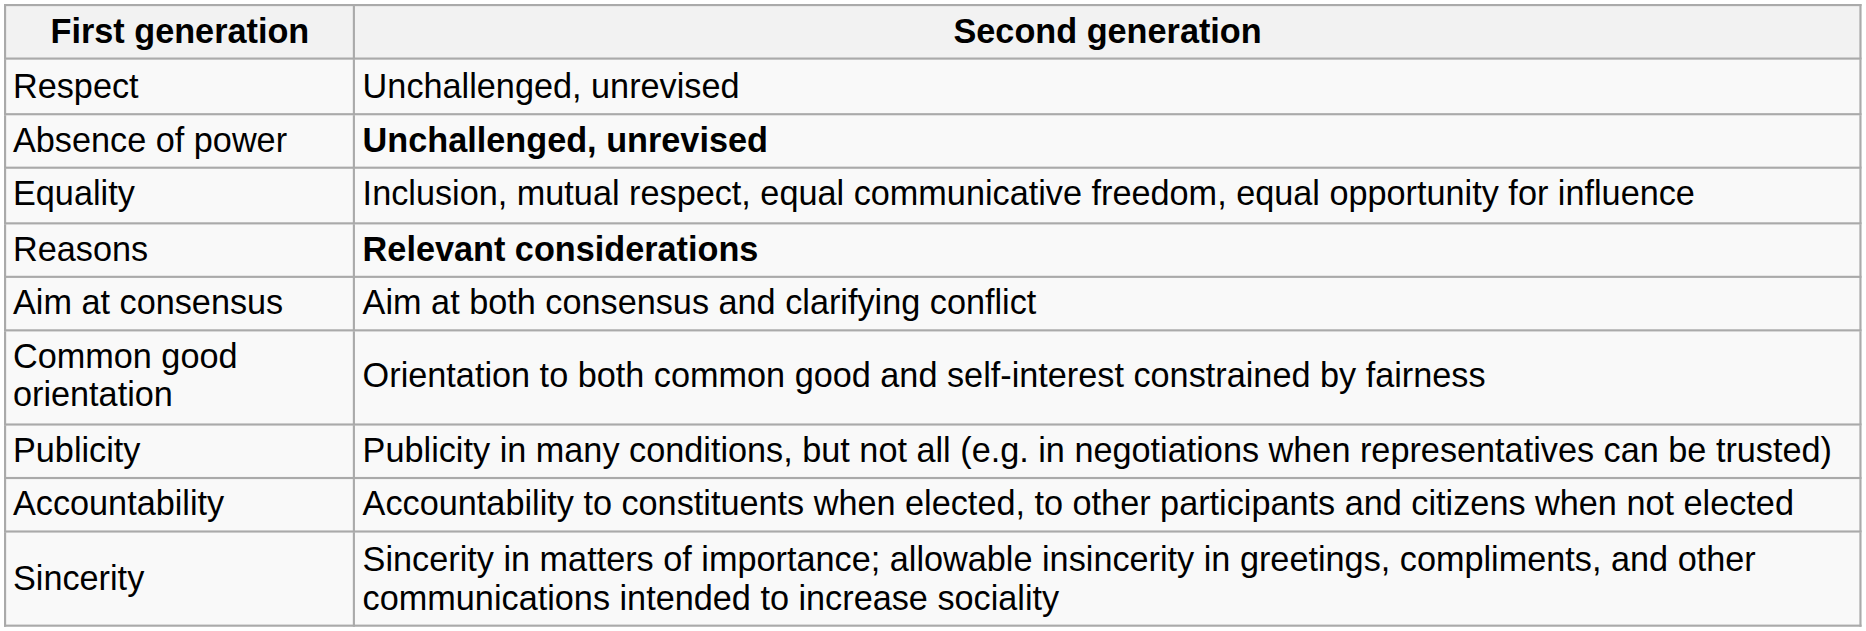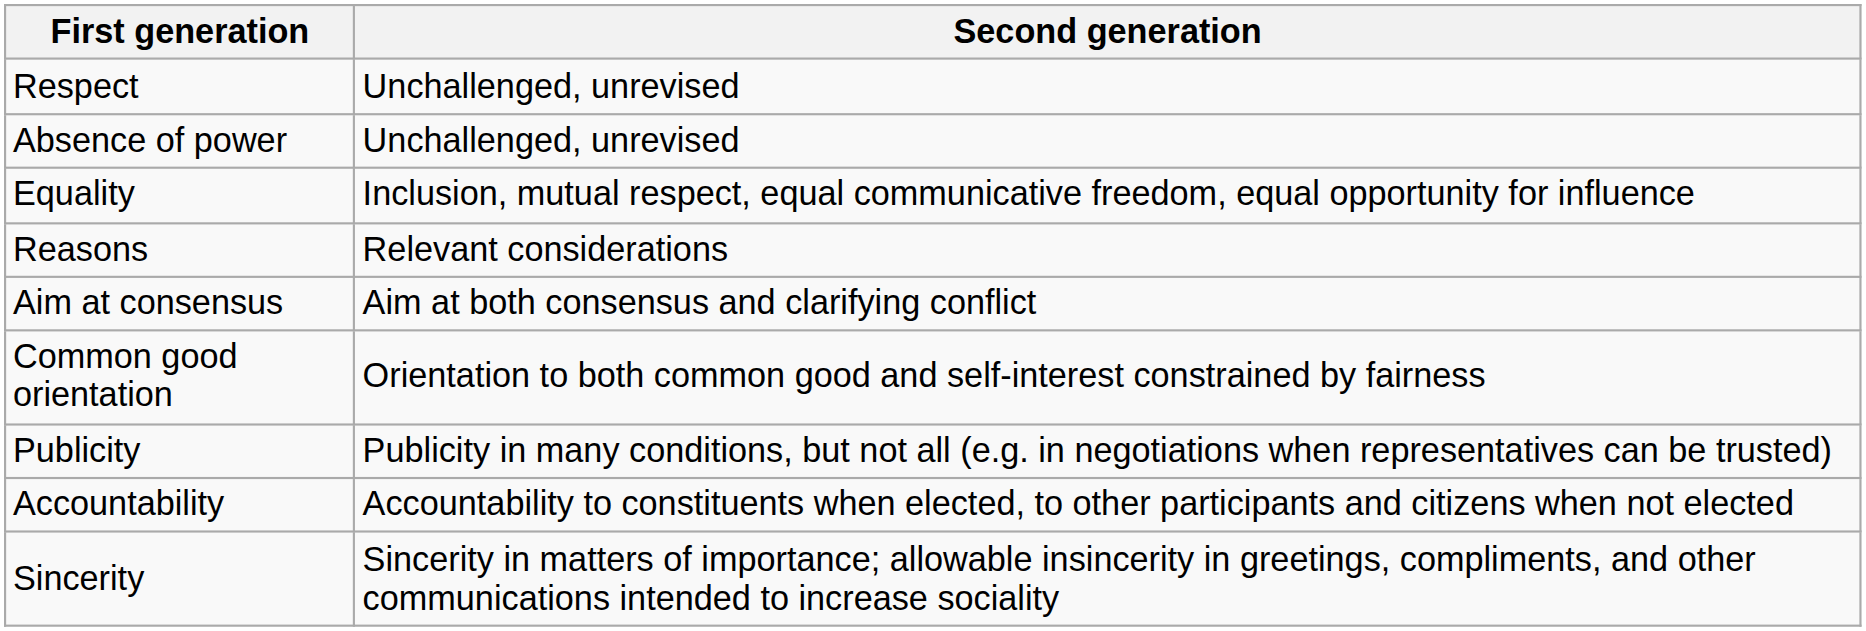(565, 140) bold -> (551, 140) normal
(561, 248) bold -> (545, 248) normal
